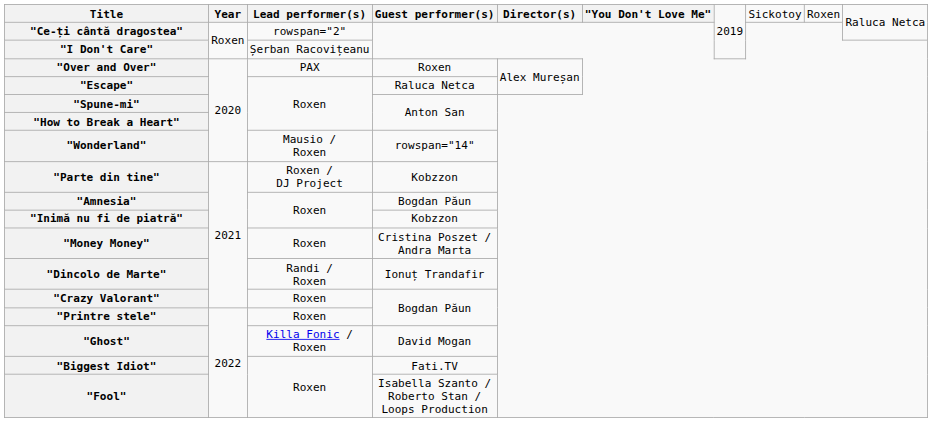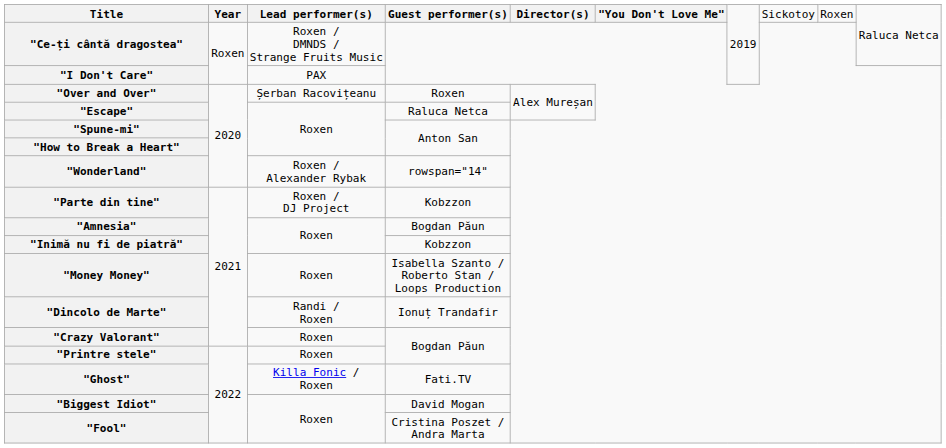(310, 31) rowspan="2" -> (316, 44) Roxen / DMNDS / Strange Fruits Music
(310, 49) Șerban Racovițeanu -> (316, 75) PAX
(310, 67) PAX -> (316, 93) Șerban Racovițeanu
(310, 146) Mausio / Roxen -> (316, 171) Roxen / Alexander Rybak
(435, 243) Cristina Poszet / Andra Marta -> (448, 275) Isabella Szanto / Roberto Stan / Loops Production
(435, 341) David Mogan -> (448, 379) Fati.TV
(435, 365) Fati.TV -> (448, 404) David Mogan
(435, 396) Isabella Szanto / Roberto Stan / Loops Production -> (448, 428) Cristina Poszet / Andra Marta
